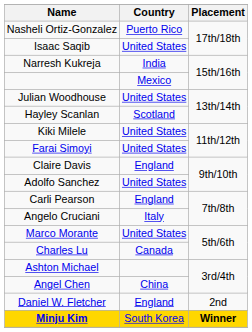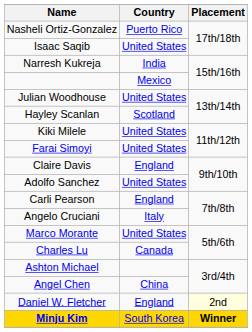(218, 302) no background -> (218, 302) lightyellow background
